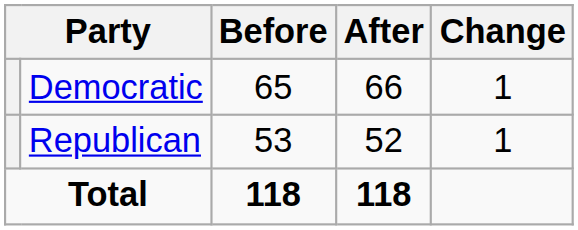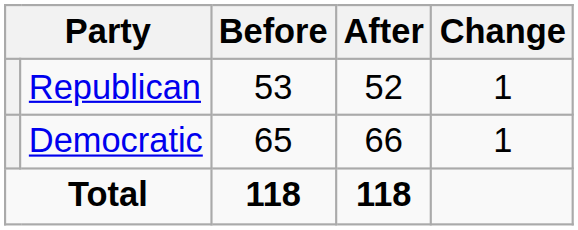rows swapped: (116, 86) <-> (115, 140)
